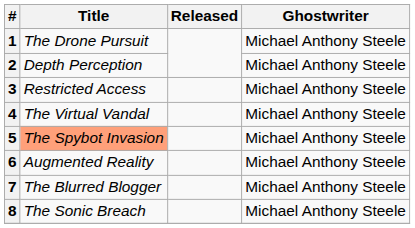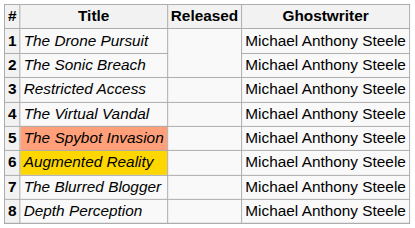(83, 65) Depth Perception -> (85, 65) The Sonic Breach
(89, 162) no background -> (89, 162) gold background
(85, 211) The Sonic Breach -> (83, 211) Depth Perception
